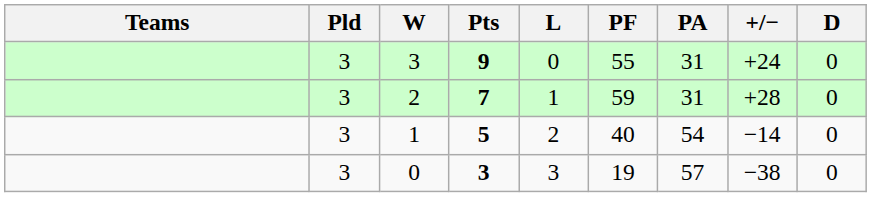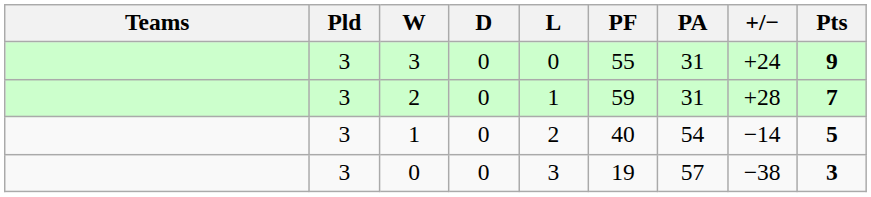columns swapped: (832, 23) <-> (484, 23)
